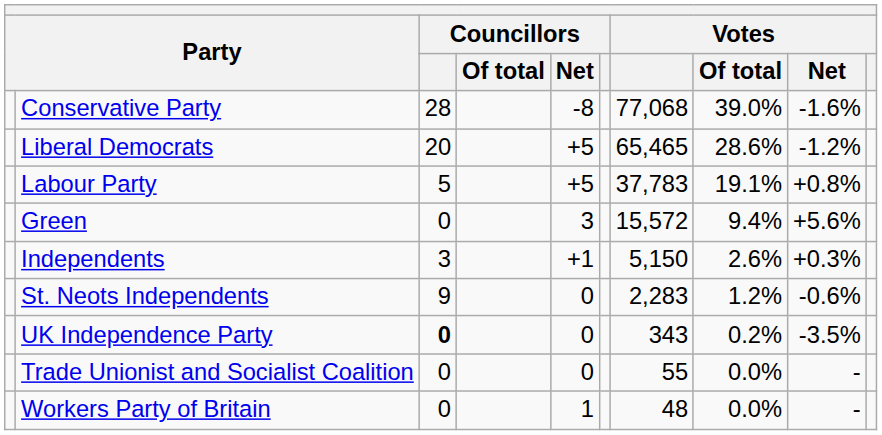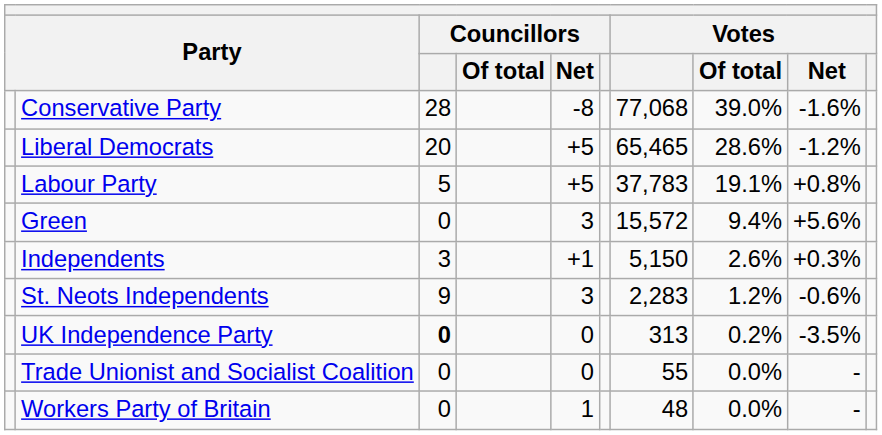(587, 297) 0 -> (587, 297) 3
(668, 334) 343 -> (668, 334) 313
